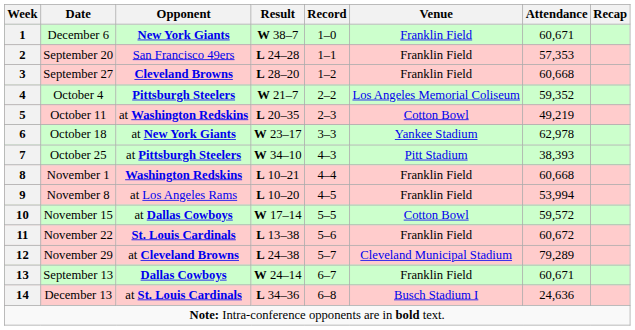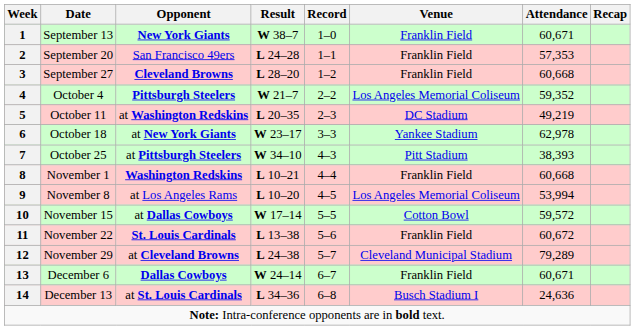(78, 34) December 6 -> (78, 34) September 13
(436, 114) Cotton Bowl -> (436, 114) DC Stadium
(436, 194) Franklin Field -> (436, 194) Los Angeles Memorial Coliseum
(78, 275) September 13 -> (78, 275) December 6
